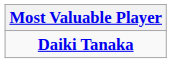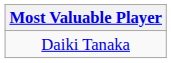(86, 44) bold -> (86, 44) normal
